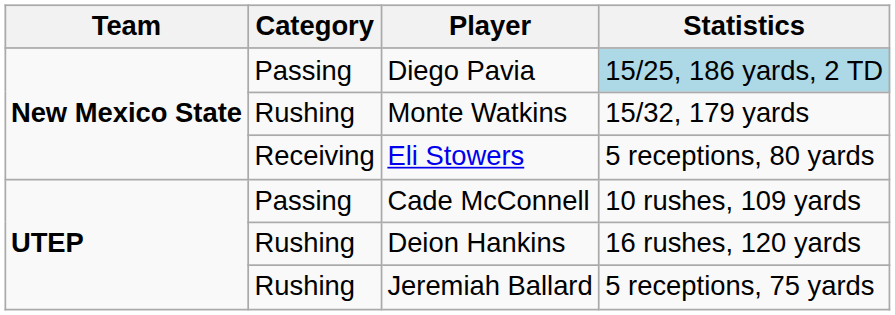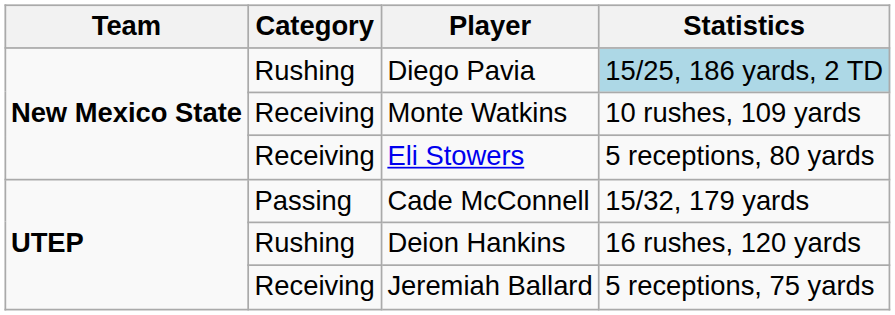(303, 69) Passing -> (305, 69) Rushing
(305, 113) Rushing -> (315, 113) Receiving
(707, 113) 15/32, 179 yards -> (733, 113) 10 rushes, 109 yards
(733, 200) 10 rushes, 109 yards -> (707, 200) 15/32, 179 yards
(305, 286) Rushing -> (315, 286) Receiving
